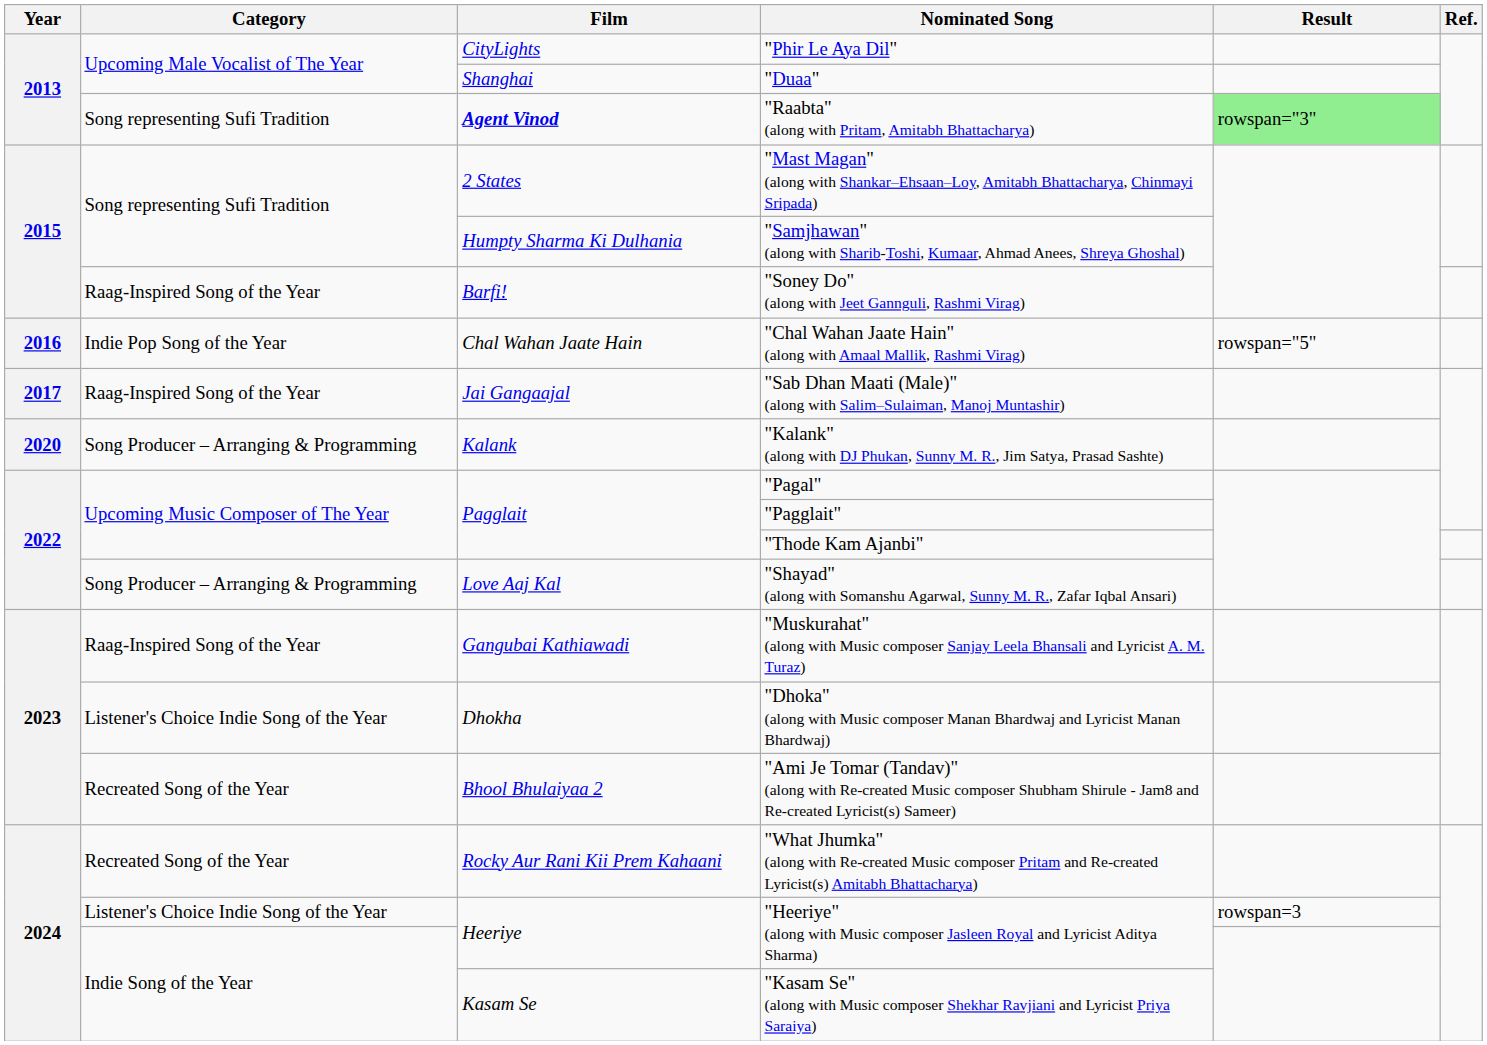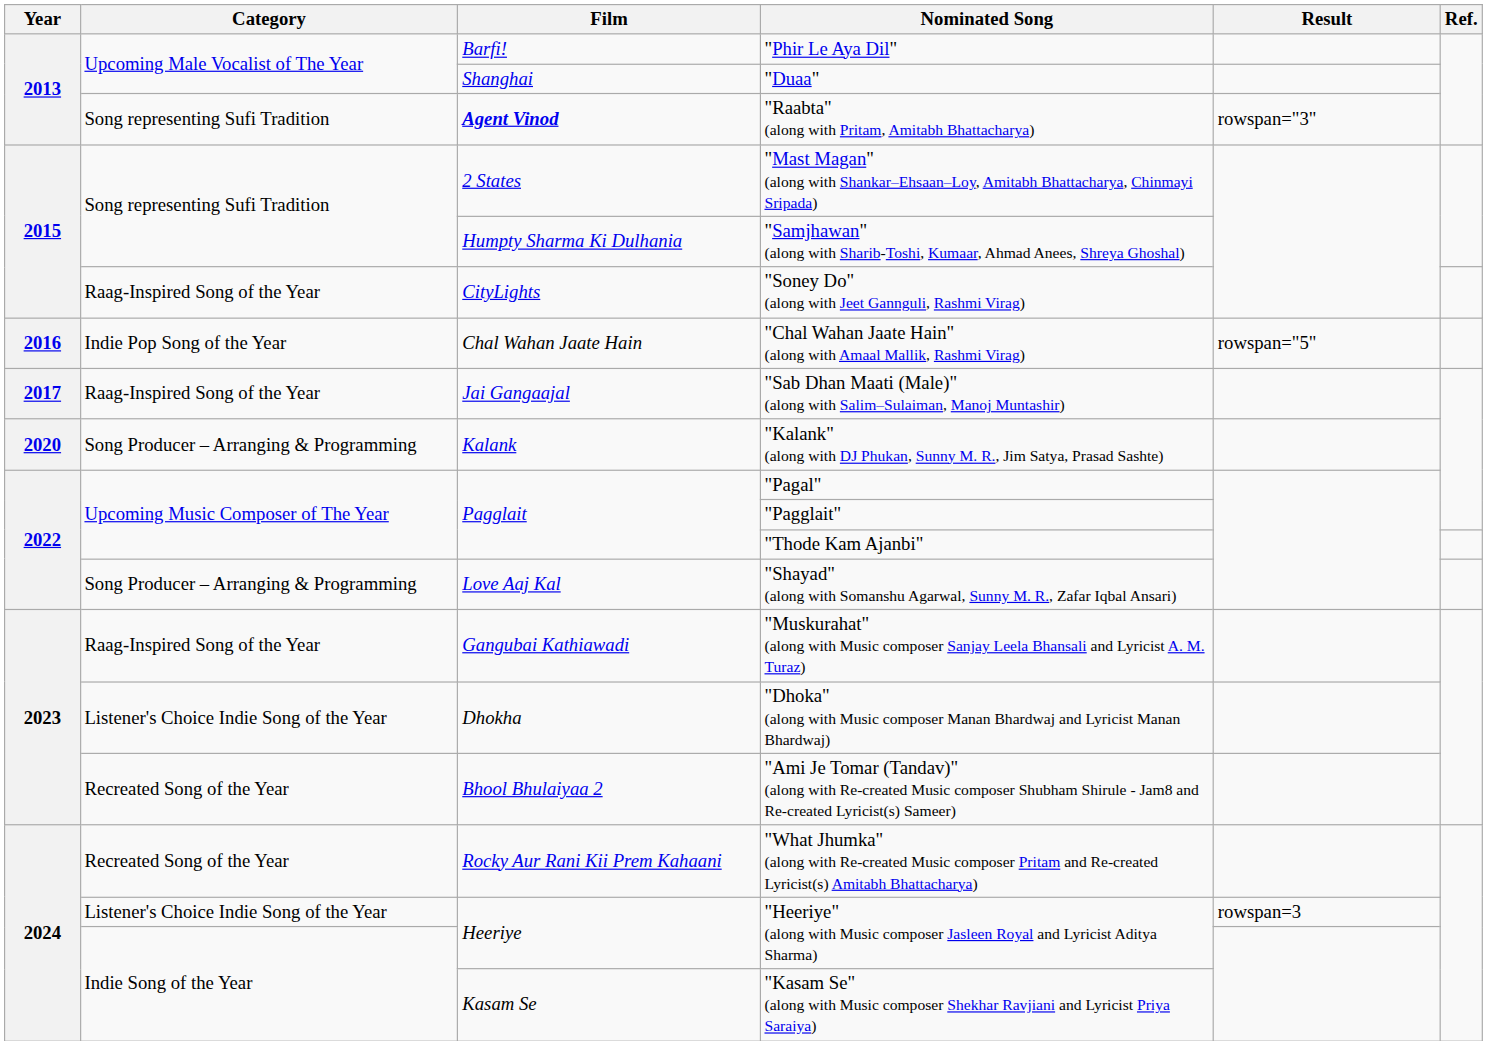(501, 49) CityLights -> (485, 49) Barfi!
(1267, 118) lightgreen background -> (1267, 118) no background
(485, 292) Barfi! -> (501, 292) CityLights
